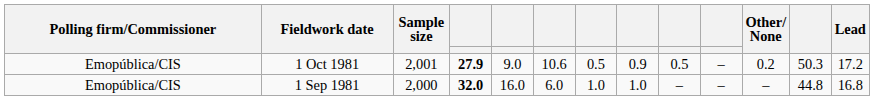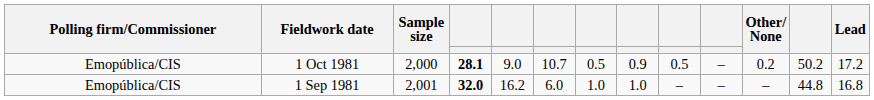(421, 64) 2,001 -> (421, 64) 2,000
(471, 64) 27.9 -> (471, 64) 28.1
(554, 64) 10.6 -> (554, 64) 10.7
(810, 64) 50.3 -> (810, 64) 50.2
(421, 85) 2,000 -> (421, 85) 2,001
(512, 85) 16.0 -> (512, 85) 16.2
